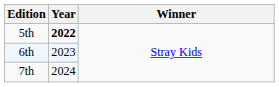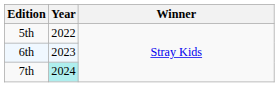(63, 33) bold -> (63, 33) normal
(63, 71) no background -> (63, 71) paleturquoise background
